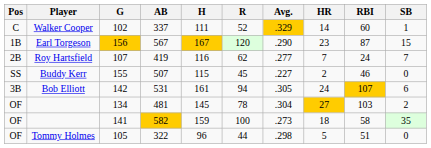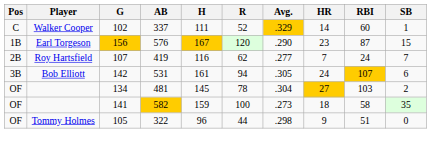(161, 43) 567 -> (161, 43) 576
- row: (120, 74)
(324, 136) 5 -> (324, 120) 9
